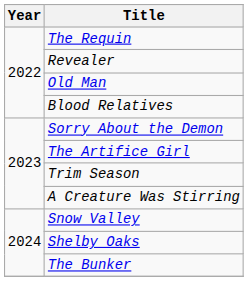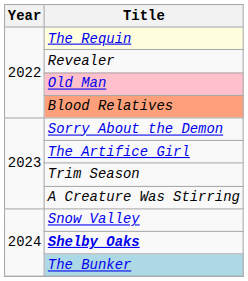(90, 39) no background -> (90, 39) lightyellow background
(77, 84) no background -> (77, 84) pink background
(110, 107) no background -> (110, 107) lightsalmon background
(94, 243) normal -> (94, 243) bold
(90, 265) no background -> (90, 265) lightblue background
